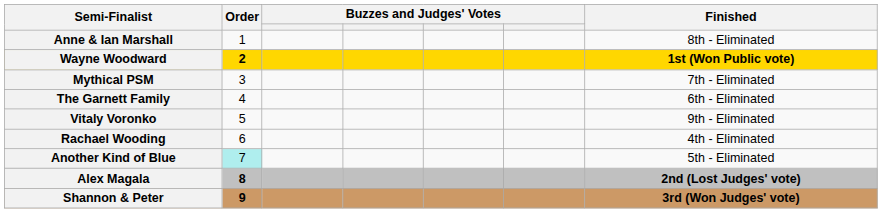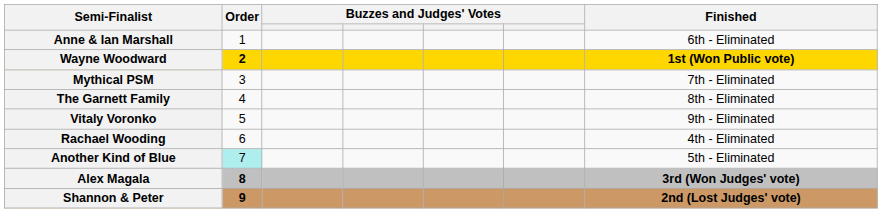(731, 39) 8th - Eliminated -> (731, 39) 6th - Eliminated
(731, 99) 6th - Eliminated -> (731, 99) 8th - Eliminated
(731, 178) 2nd (Lost Judges' vote) -> (731, 178) 3rd (Won Judges' vote)
(731, 198) 3rd (Won Judges' vote) -> (731, 198) 2nd (Lost Judges' vote)
